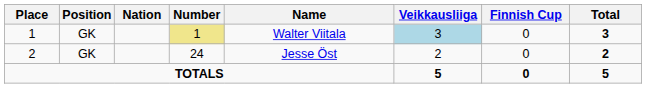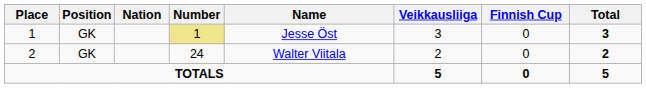(309, 34) Walter Viitala -> (309, 34) Jesse Öst
(438, 34) lightblue background -> (438, 34) no background
(309, 54) Jesse Öst -> (309, 54) Walter Viitala
